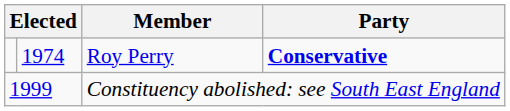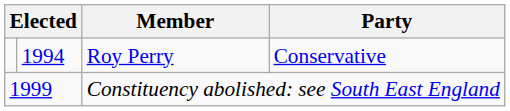(43, 55) 1974 -> (43, 55) 1994
(327, 55) bold -> (330, 55) normal
